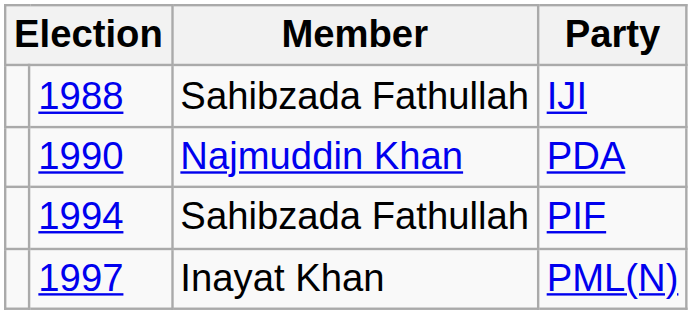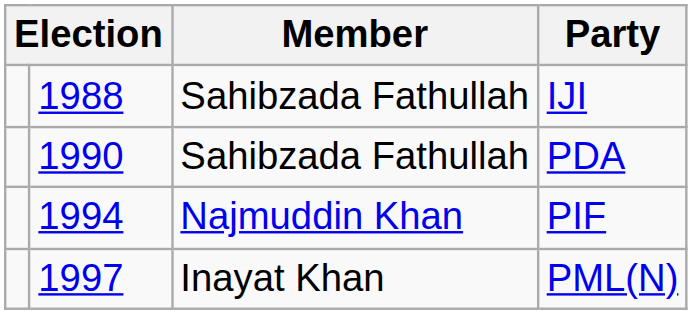(322, 156) Najmuddin Khan -> (355, 156) Sahibzada Fathullah
(355, 216) Sahibzada Fathullah -> (322, 216) Najmuddin Khan
